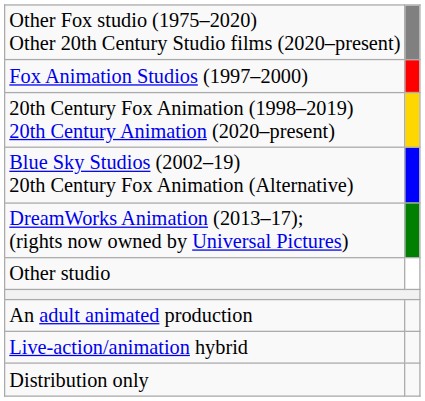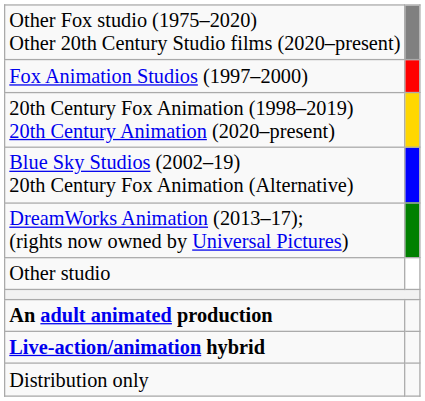(131, 315) normal -> (141, 315) bold
(129, 347) normal -> (137, 347) bold
